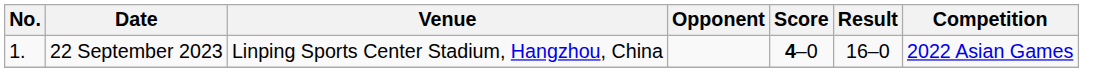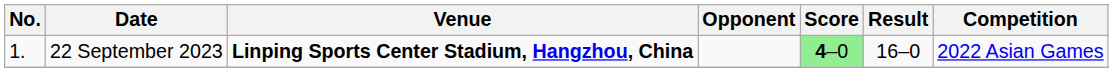(447, 51) normal -> (463, 51) bold
(801, 51) no background -> (832, 51) lightgreen background
